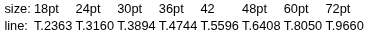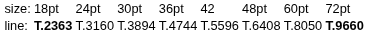(53, 26) normal -> (53, 26) bold
(345, 26) normal -> (345, 26) bold
